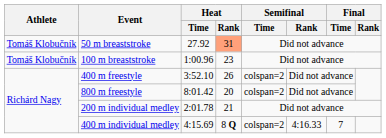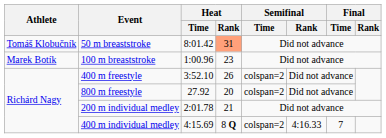(198, 44) 27.92 -> (198, 44) 8:01.42
(41, 60) Tomáš Klobučník -> (32, 60) Marek Botík
(198, 92) 8:01.42 -> (198, 92) 27.92
